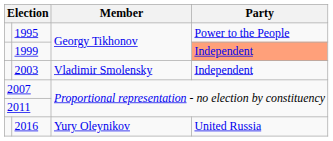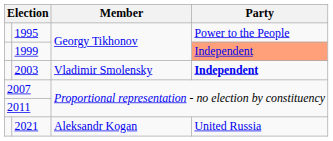(224, 70) normal -> (226, 70) bold
- row: (26, 126)
+ row: (26, 126)
